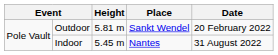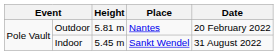(159, 28) Sankt Wendel -> (144, 28) Nantes
(144, 43) Nantes -> (159, 43) Sankt Wendel
